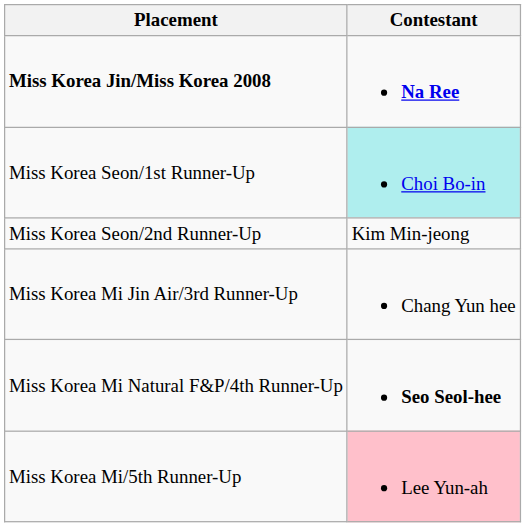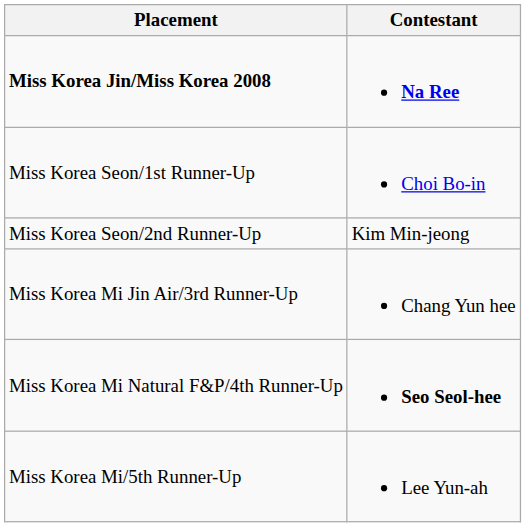(434, 184) paleturquoise background -> (434, 184) no background
(434, 488) pink background -> (434, 488) no background
